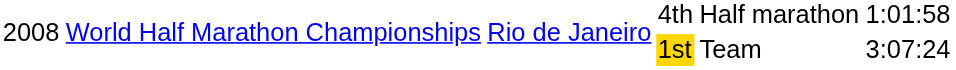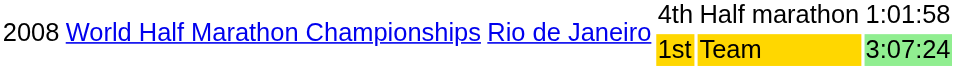(731, 49) no background -> (731, 49) gold background
(908, 49) no background -> (908, 49) lightgreen background
